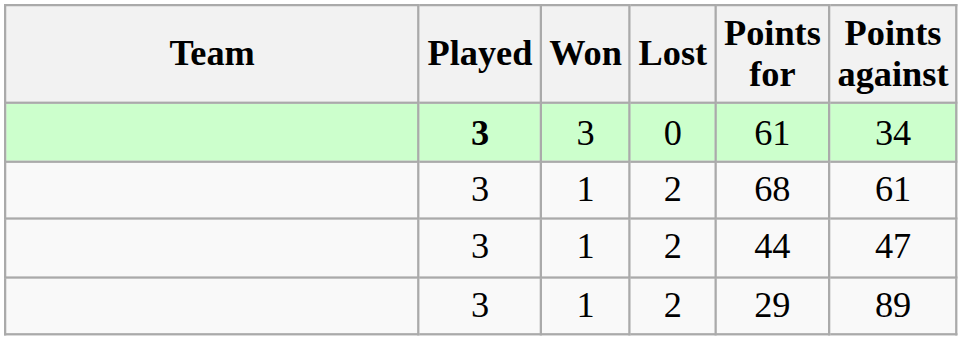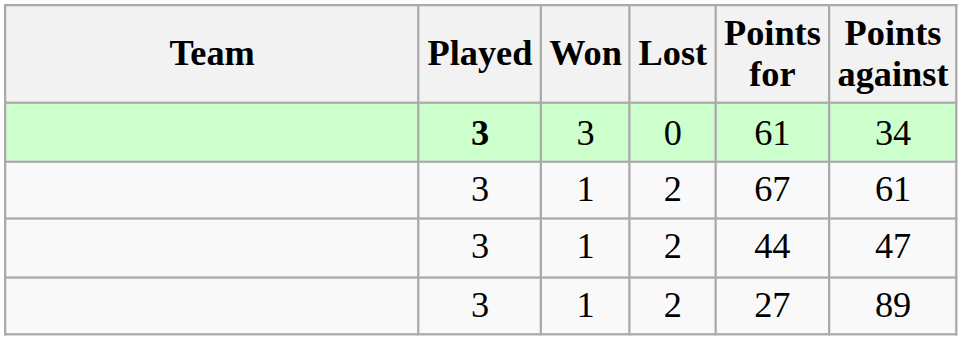(772, 189) 68 -> (772, 189) 67
(772, 304) 29 -> (772, 304) 27
